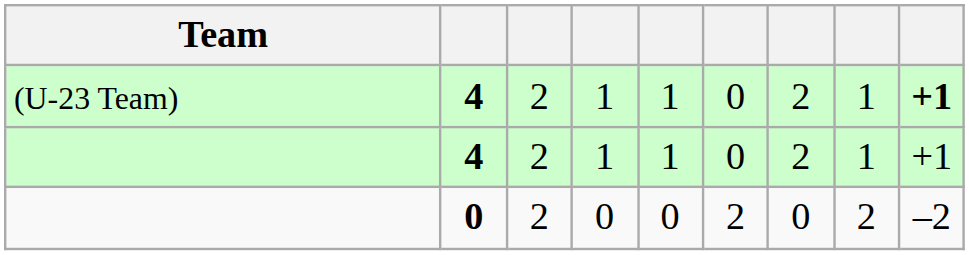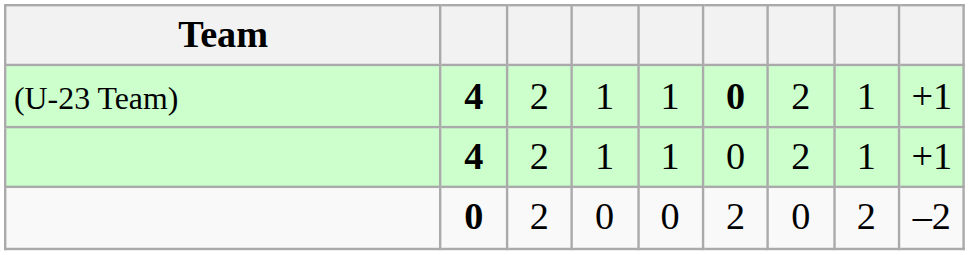(735, 95) normal -> (735, 95) bold
(932, 95) bold -> (932, 95) normal
